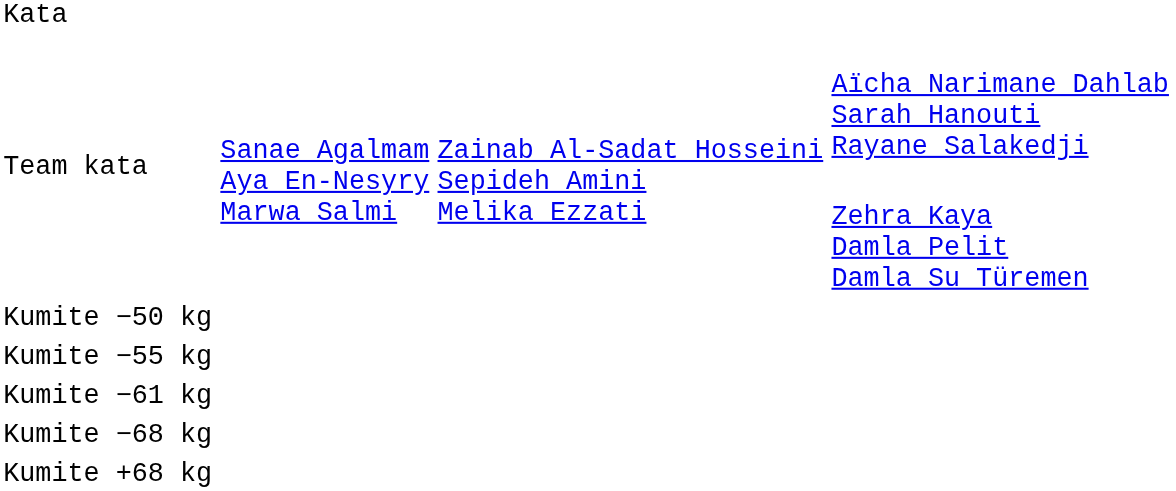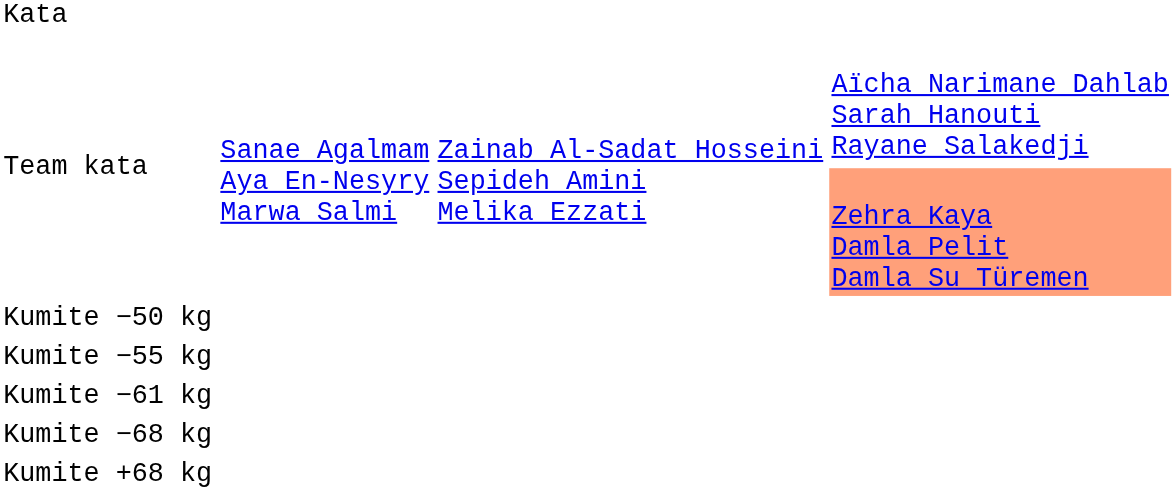(960, 248) no background -> (960, 248) lightsalmon background
